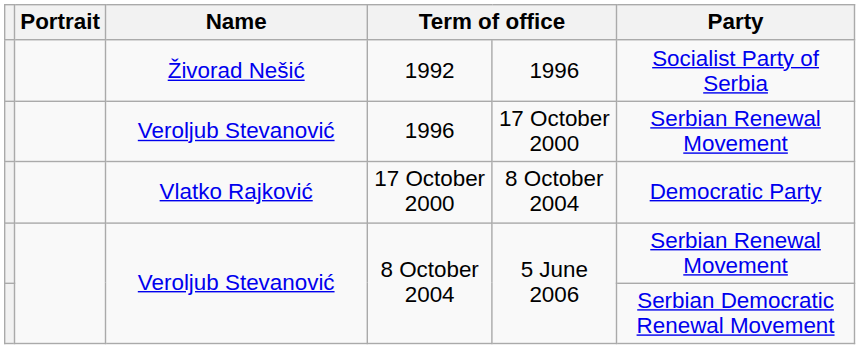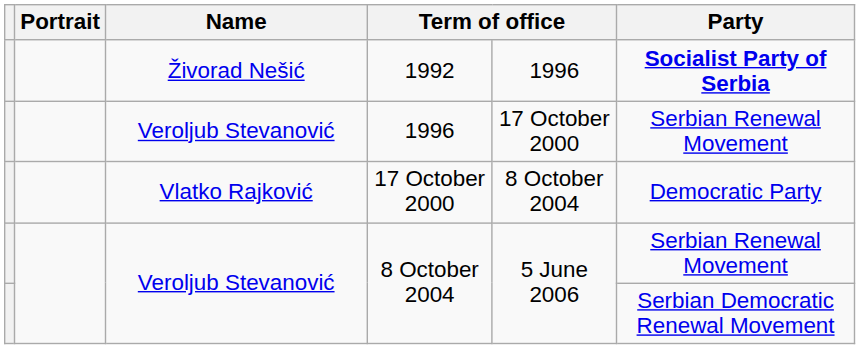(736, 70) normal -> (736, 70) bold
